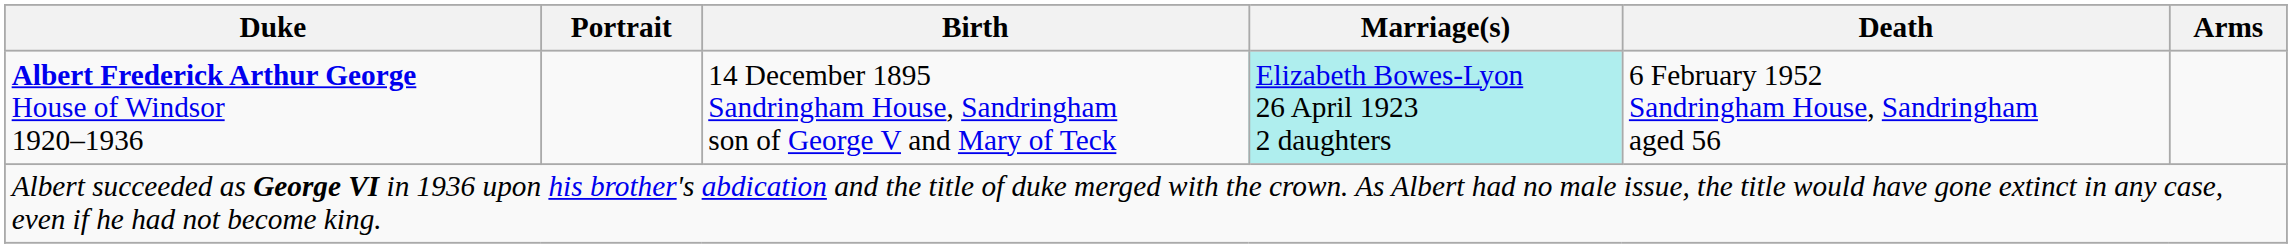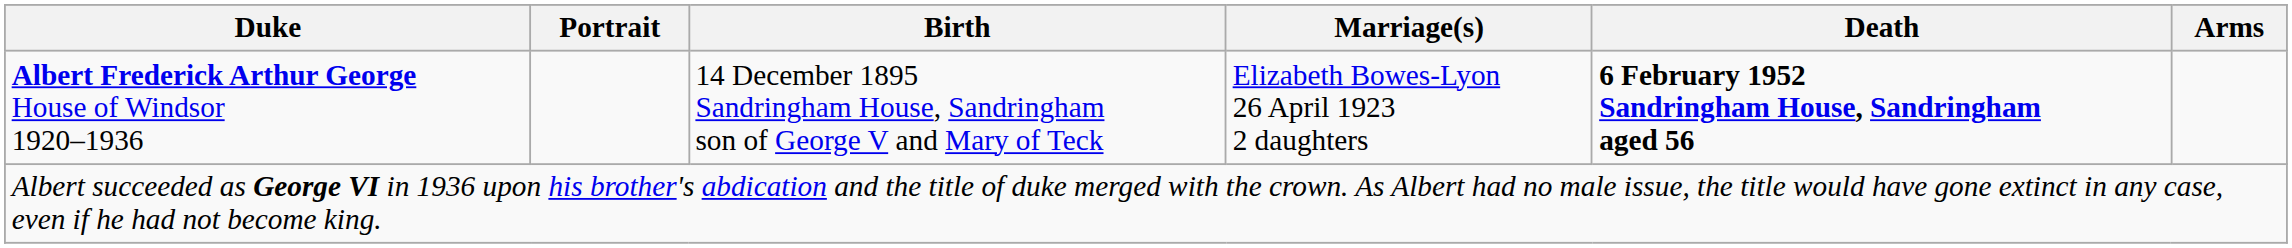(1389, 107) paleturquoise background -> (1366, 107) no background
(1833, 107) normal -> (1820, 107) bold
